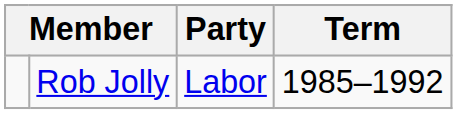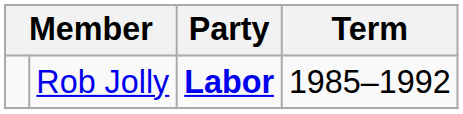(226, 81) normal -> (229, 81) bold
